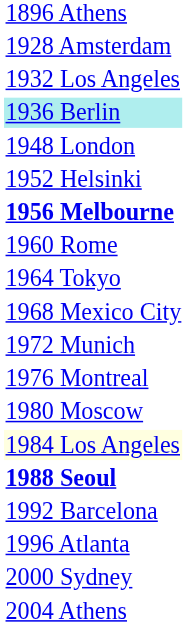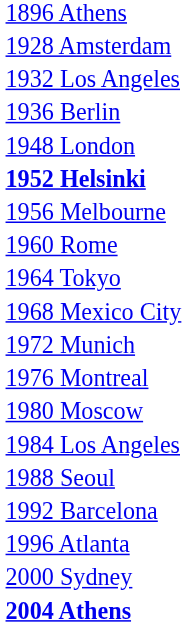(63, 112) paleturquoise background -> (63, 112) no background
(74, 178) normal -> (76, 178) bold
(90, 212) bold -> (86, 212) normal
(93, 444) lightyellow background -> (93, 444) no background
(61, 477) bold -> (60, 477) normal
(66, 610) normal -> (68, 610) bold
